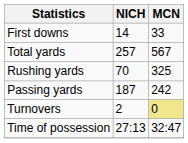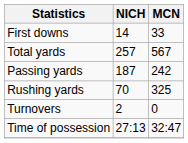rows swapped: (45, 71) <-> (45, 90)
(155, 109) khaki background -> (155, 109) no background
